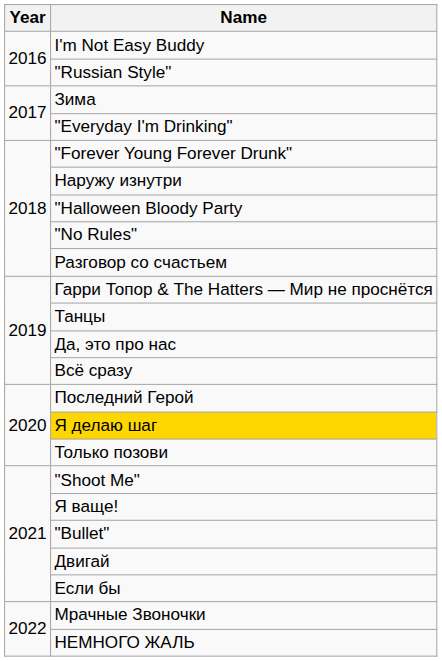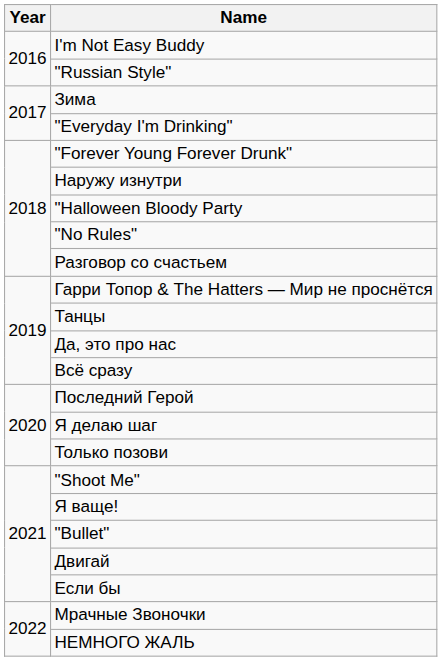(106, 425) gold background -> (106, 425) no background
